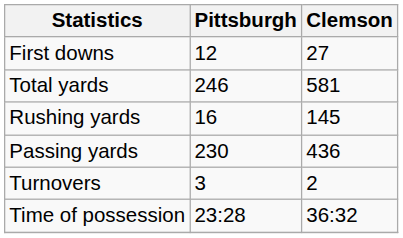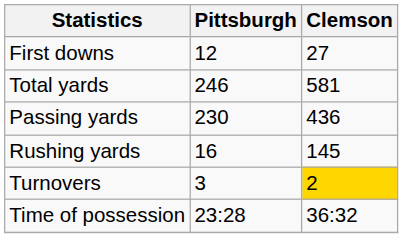rows swapped: (75, 118) <-> (74, 150)
(312, 183) no background -> (312, 183) gold background
